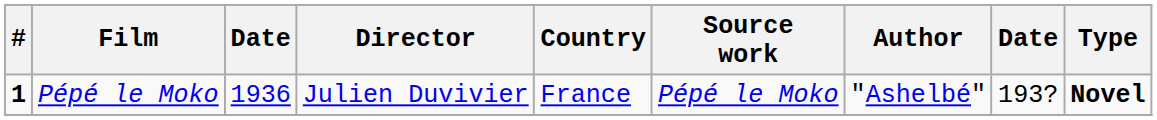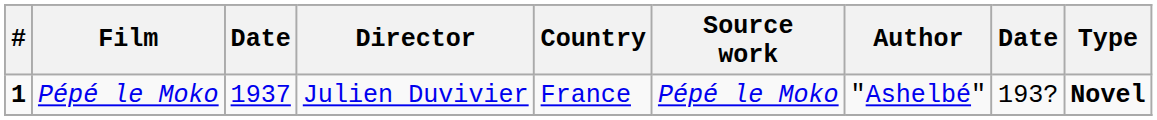(261, 95) 1936 -> (261, 95) 1937
